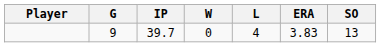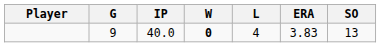(161, 33) 39.7 -> (161, 33) 40.0
(208, 33) normal -> (208, 33) bold
